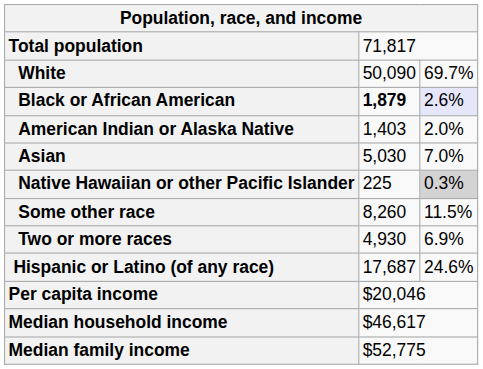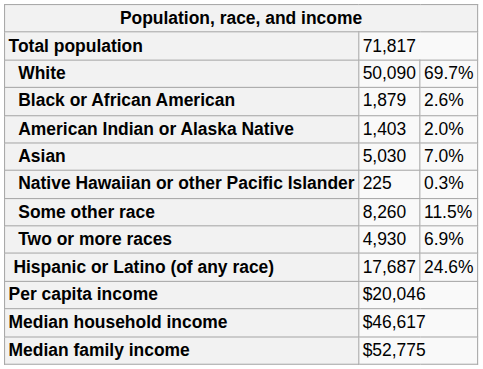(384, 101) bold -> (384, 101) normal
(444, 101) lavender background -> (444, 101) no background
(444, 184) lightgrey background -> (444, 184) no background
